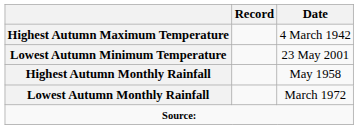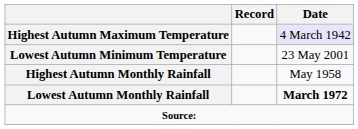(315, 34) no background -> (315, 34) lavender background
(315, 94) normal -> (315, 94) bold
